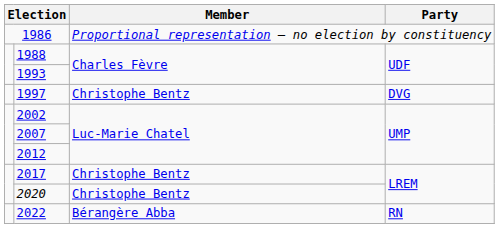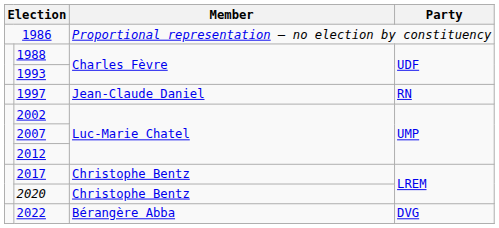(131, 94) Christophe Bentz -> (138, 94) Jean-Claude Daniel
(399, 94) DVG -> (404, 94) RN
(396, 214) RN -> (408, 214) DVG
